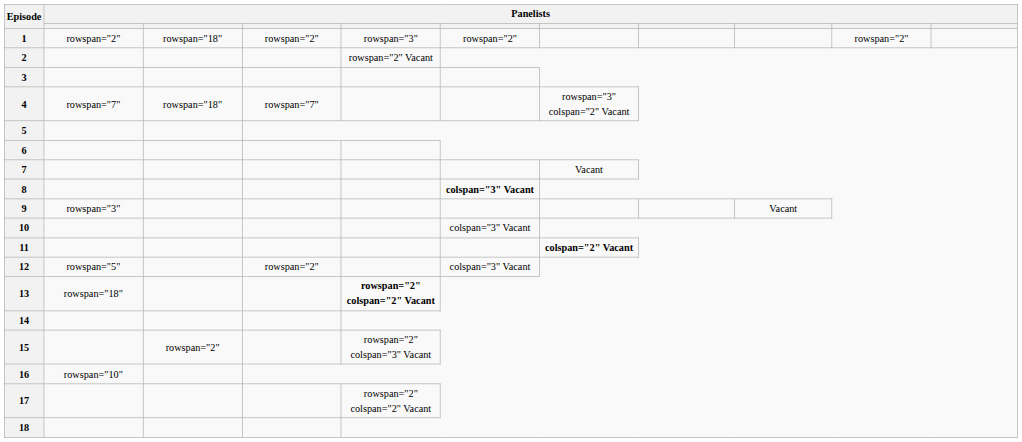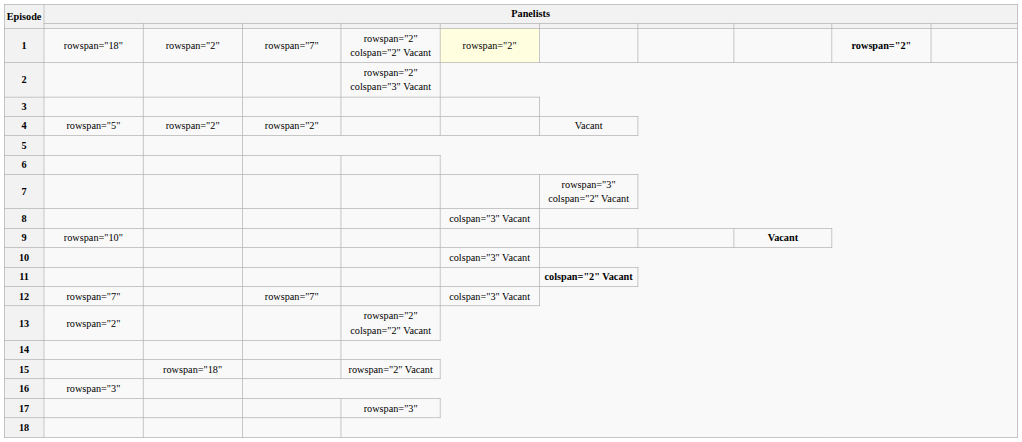(93, 38) rowspan="2" -> (93, 46) rowspan="18"
(193, 38) rowspan="18" -> (193, 46) rowspan="2"
(292, 38) rowspan="2" -> (292, 46) rowspan="7"
(391, 38) rowspan="3" -> (391, 46) rowspan="2" colspan="2" Vacant
(490, 38) no background -> (490, 46) lightyellow background
(882, 38) normal -> (881, 46) bold
(391, 58) rowspan="2" Vacant -> (391, 80) rowspan="2" colspan="3" Vacant
(93, 104) rowspan="7" -> (93, 126) rowspan="5"
(193, 104) rowspan="18" -> (193, 126) rowspan="2"
(292, 104) rowspan="7" -> (292, 126) rowspan="2"
(589, 104) rowspan="3" colspan="2" Vacant -> (589, 126) Vacant
(589, 170) Vacant -> (589, 192) rowspan="3" colspan="2" Vacant
(490, 189) bold -> (490, 218) normal
(93, 208) rowspan="3" -> (93, 238) rowspan="10"
(783, 208) normal -> (783, 238) bold
(93, 267) rowspan="5" -> (93, 296) rowspan="7"
(292, 267) rowspan="2" -> (292, 296) rowspan="7"
(93, 294) rowspan="18" -> (93, 323) rowspan="2"
(391, 294) bold -> (391, 323) normal
(193, 347) rowspan="2" -> (193, 369) rowspan="18"
(391, 347) rowspan="2" colspan="3" Vacant -> (391, 369) rowspan="2" Vacant
(93, 374) rowspan="10" -> (93, 389) rowspan="3"
(391, 401) rowspan="2" colspan="2" Vacant -> (391, 408) rowspan="3"
